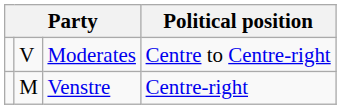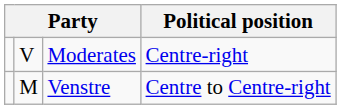(238, 54) Centre to Centre-right -> (197, 54) Centre-right
(197, 87) Centre-right -> (238, 87) Centre to Centre-right
